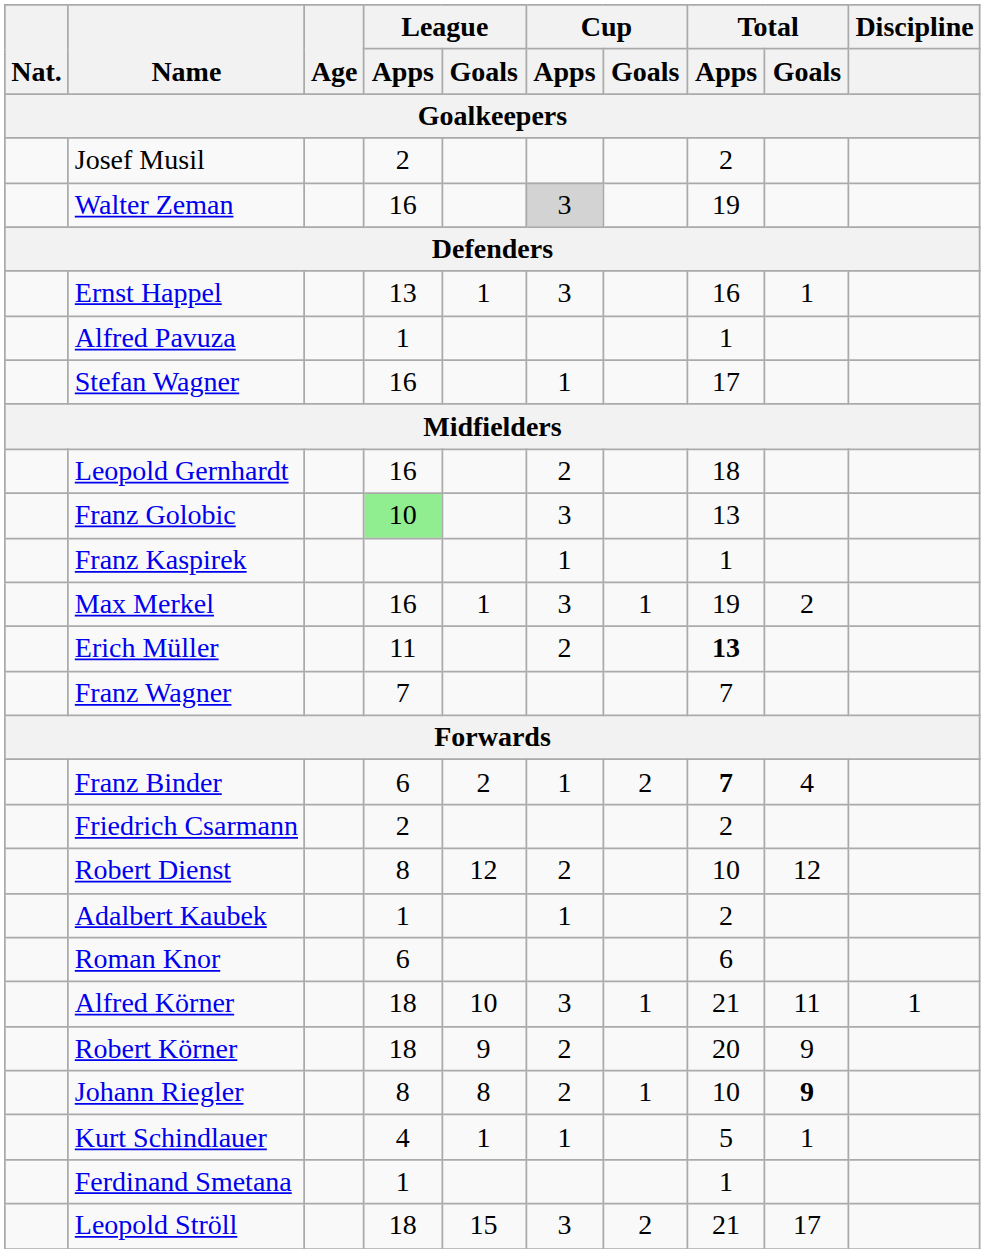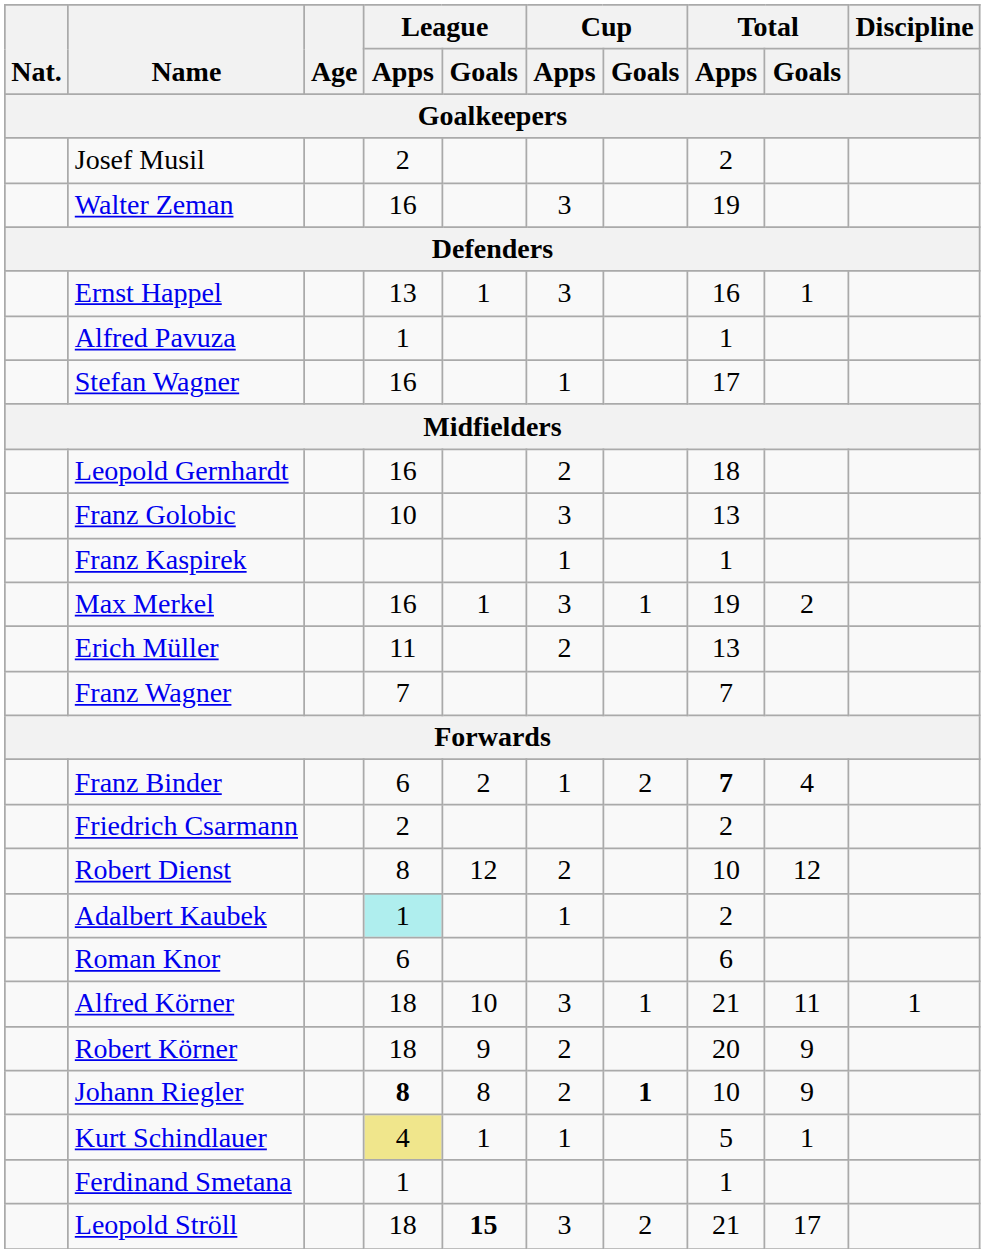(564, 204) lightgrey background -> (564, 204) no background
(403, 515) lightgreen background -> (403, 515) no background
(726, 648) bold -> (726, 648) normal
(403, 914) no background -> (403, 914) paleturquoise background
(403, 1092) normal -> (403, 1092) bold
(645, 1092) normal -> (645, 1092) bold
(807, 1092) bold -> (807, 1092) normal
(403, 1136) no background -> (403, 1136) khaki background
(484, 1225) normal -> (484, 1225) bold
